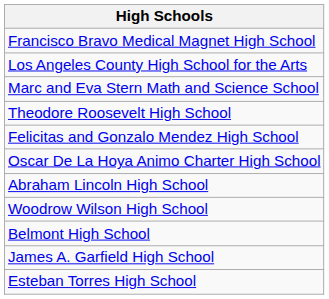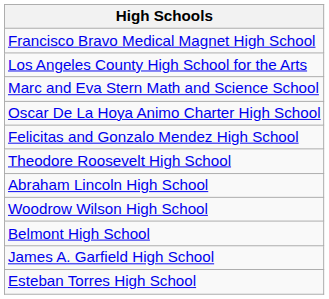(120, 112) Theodore Roosevelt High School -> (164, 112) Oscar De La Hoya Animo Charter High School
(164, 161) Oscar De La Hoya Animo Charter High School -> (120, 161) Theodore Roosevelt High School
